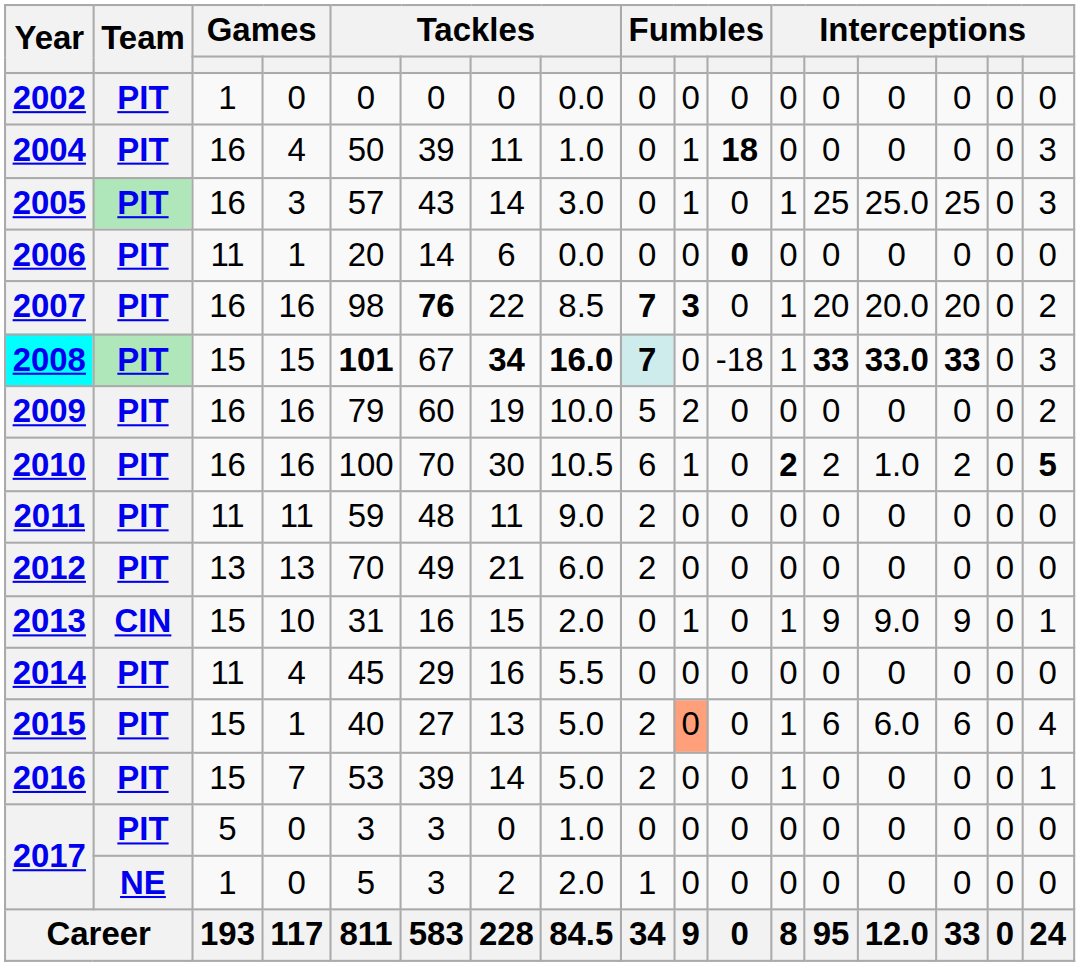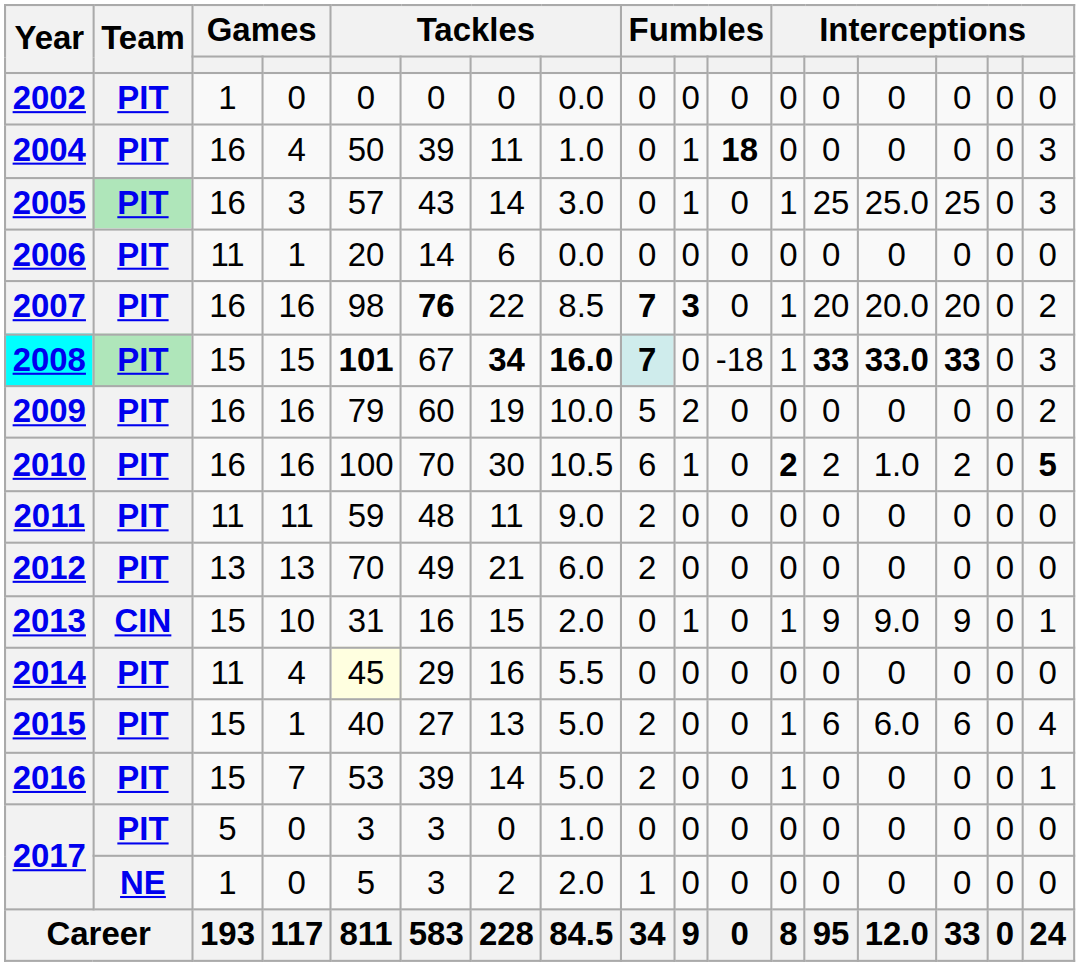(740, 254) bold -> (740, 254) normal
(366, 673) no background -> (366, 673) lightyellow background
(691, 725) lightsalmon background -> (691, 725) no background
